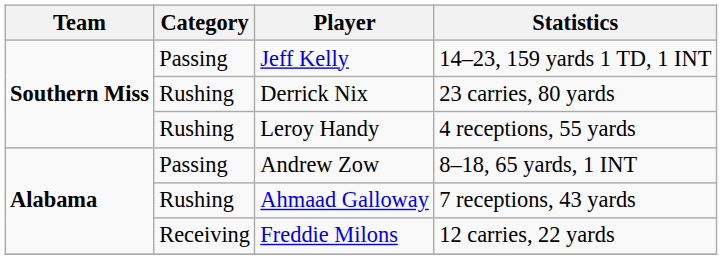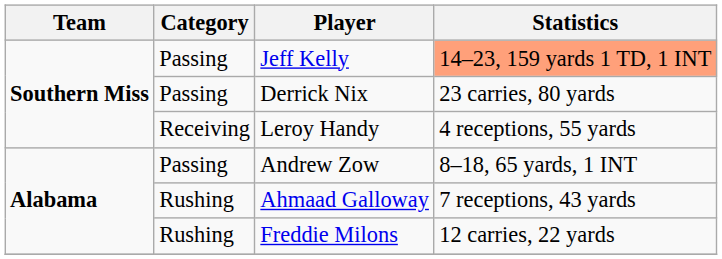(575, 58) no background -> (575, 58) lightsalmon background
(197, 93) Rushing -> (193, 93) Passing
(197, 129) Rushing -> (205, 129) Receiving
(205, 235) Receiving -> (197, 235) Rushing
